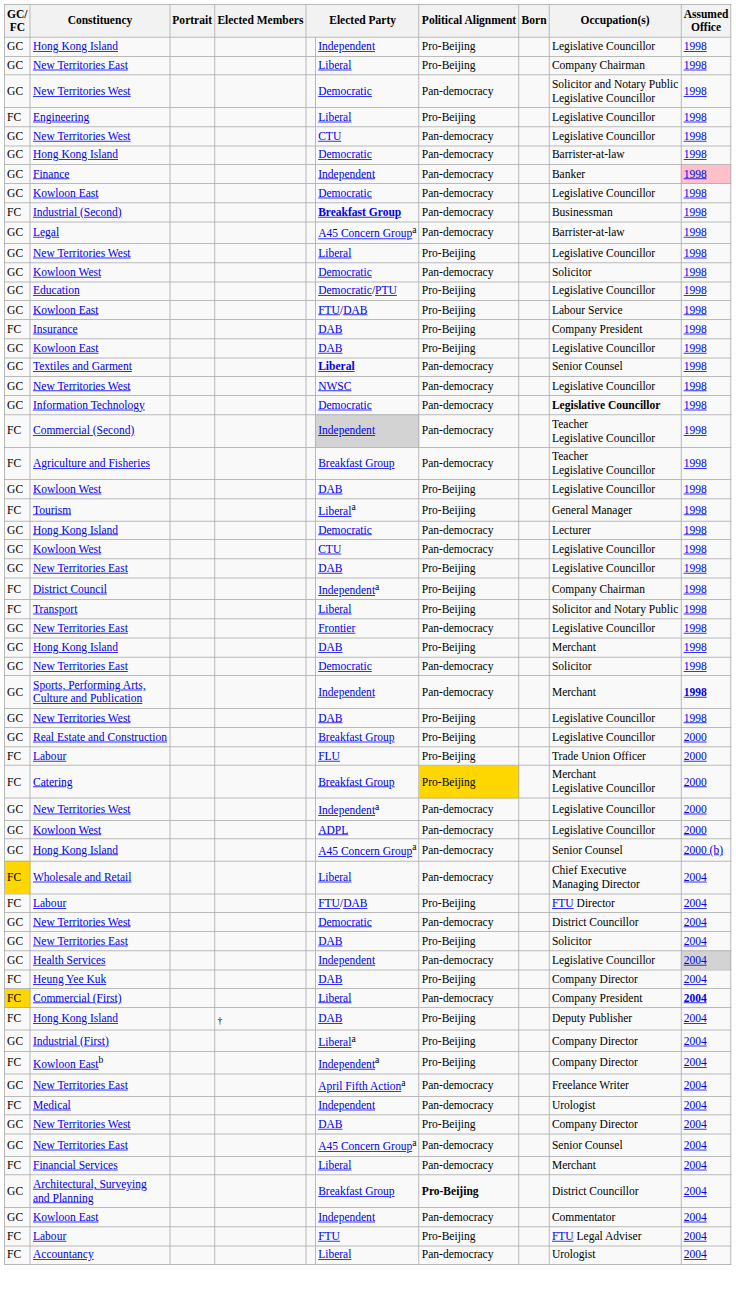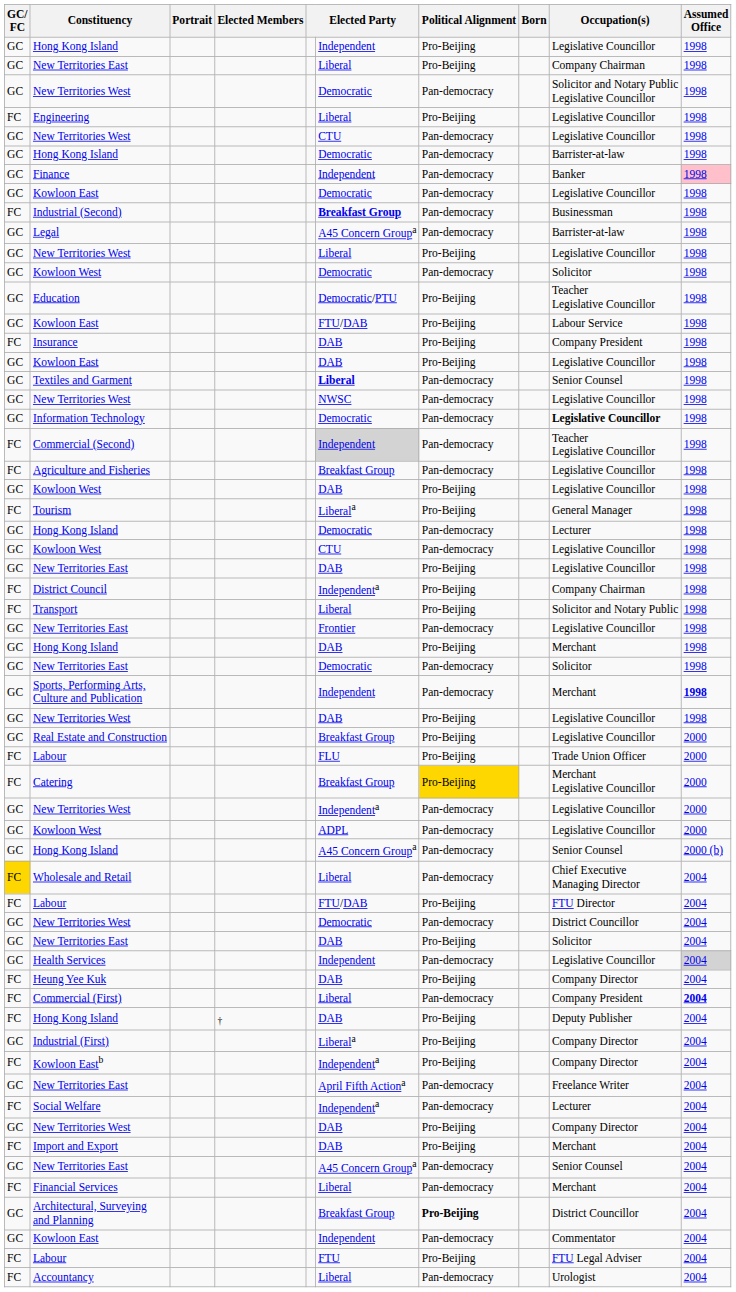(604, 291) Legislative Councillor -> (604, 298) Teacher Legislative Councillor
(604, 464) Teacher Legislative Councillor -> (604, 470) Legislative Councillor
(14, 998) gold background -> (14, 998) no background
- row: (52, 1105)
+ row: (67, 1107)
+ row: (76, 1147)
